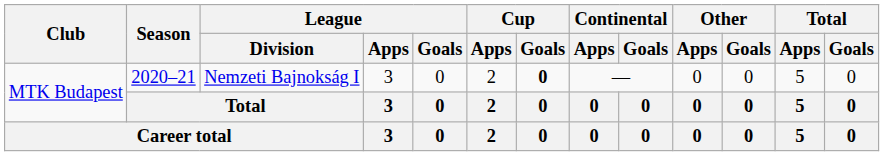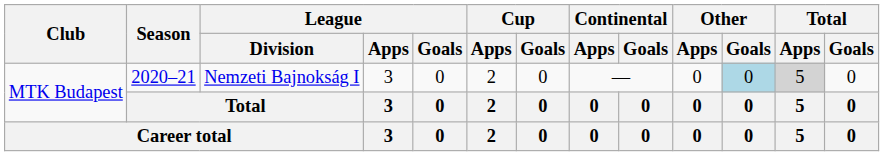(543, 77) bold -> (543, 77) normal
(748, 77) no background -> (748, 77) lightblue background
(800, 77) no background -> (800, 77) lightgrey background
